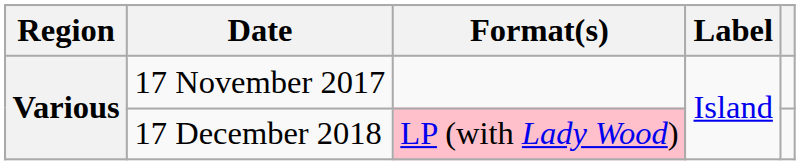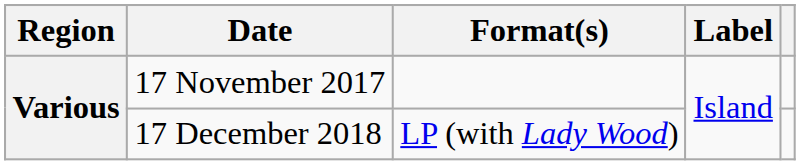(539, 133) pink background -> (539, 133) no background
